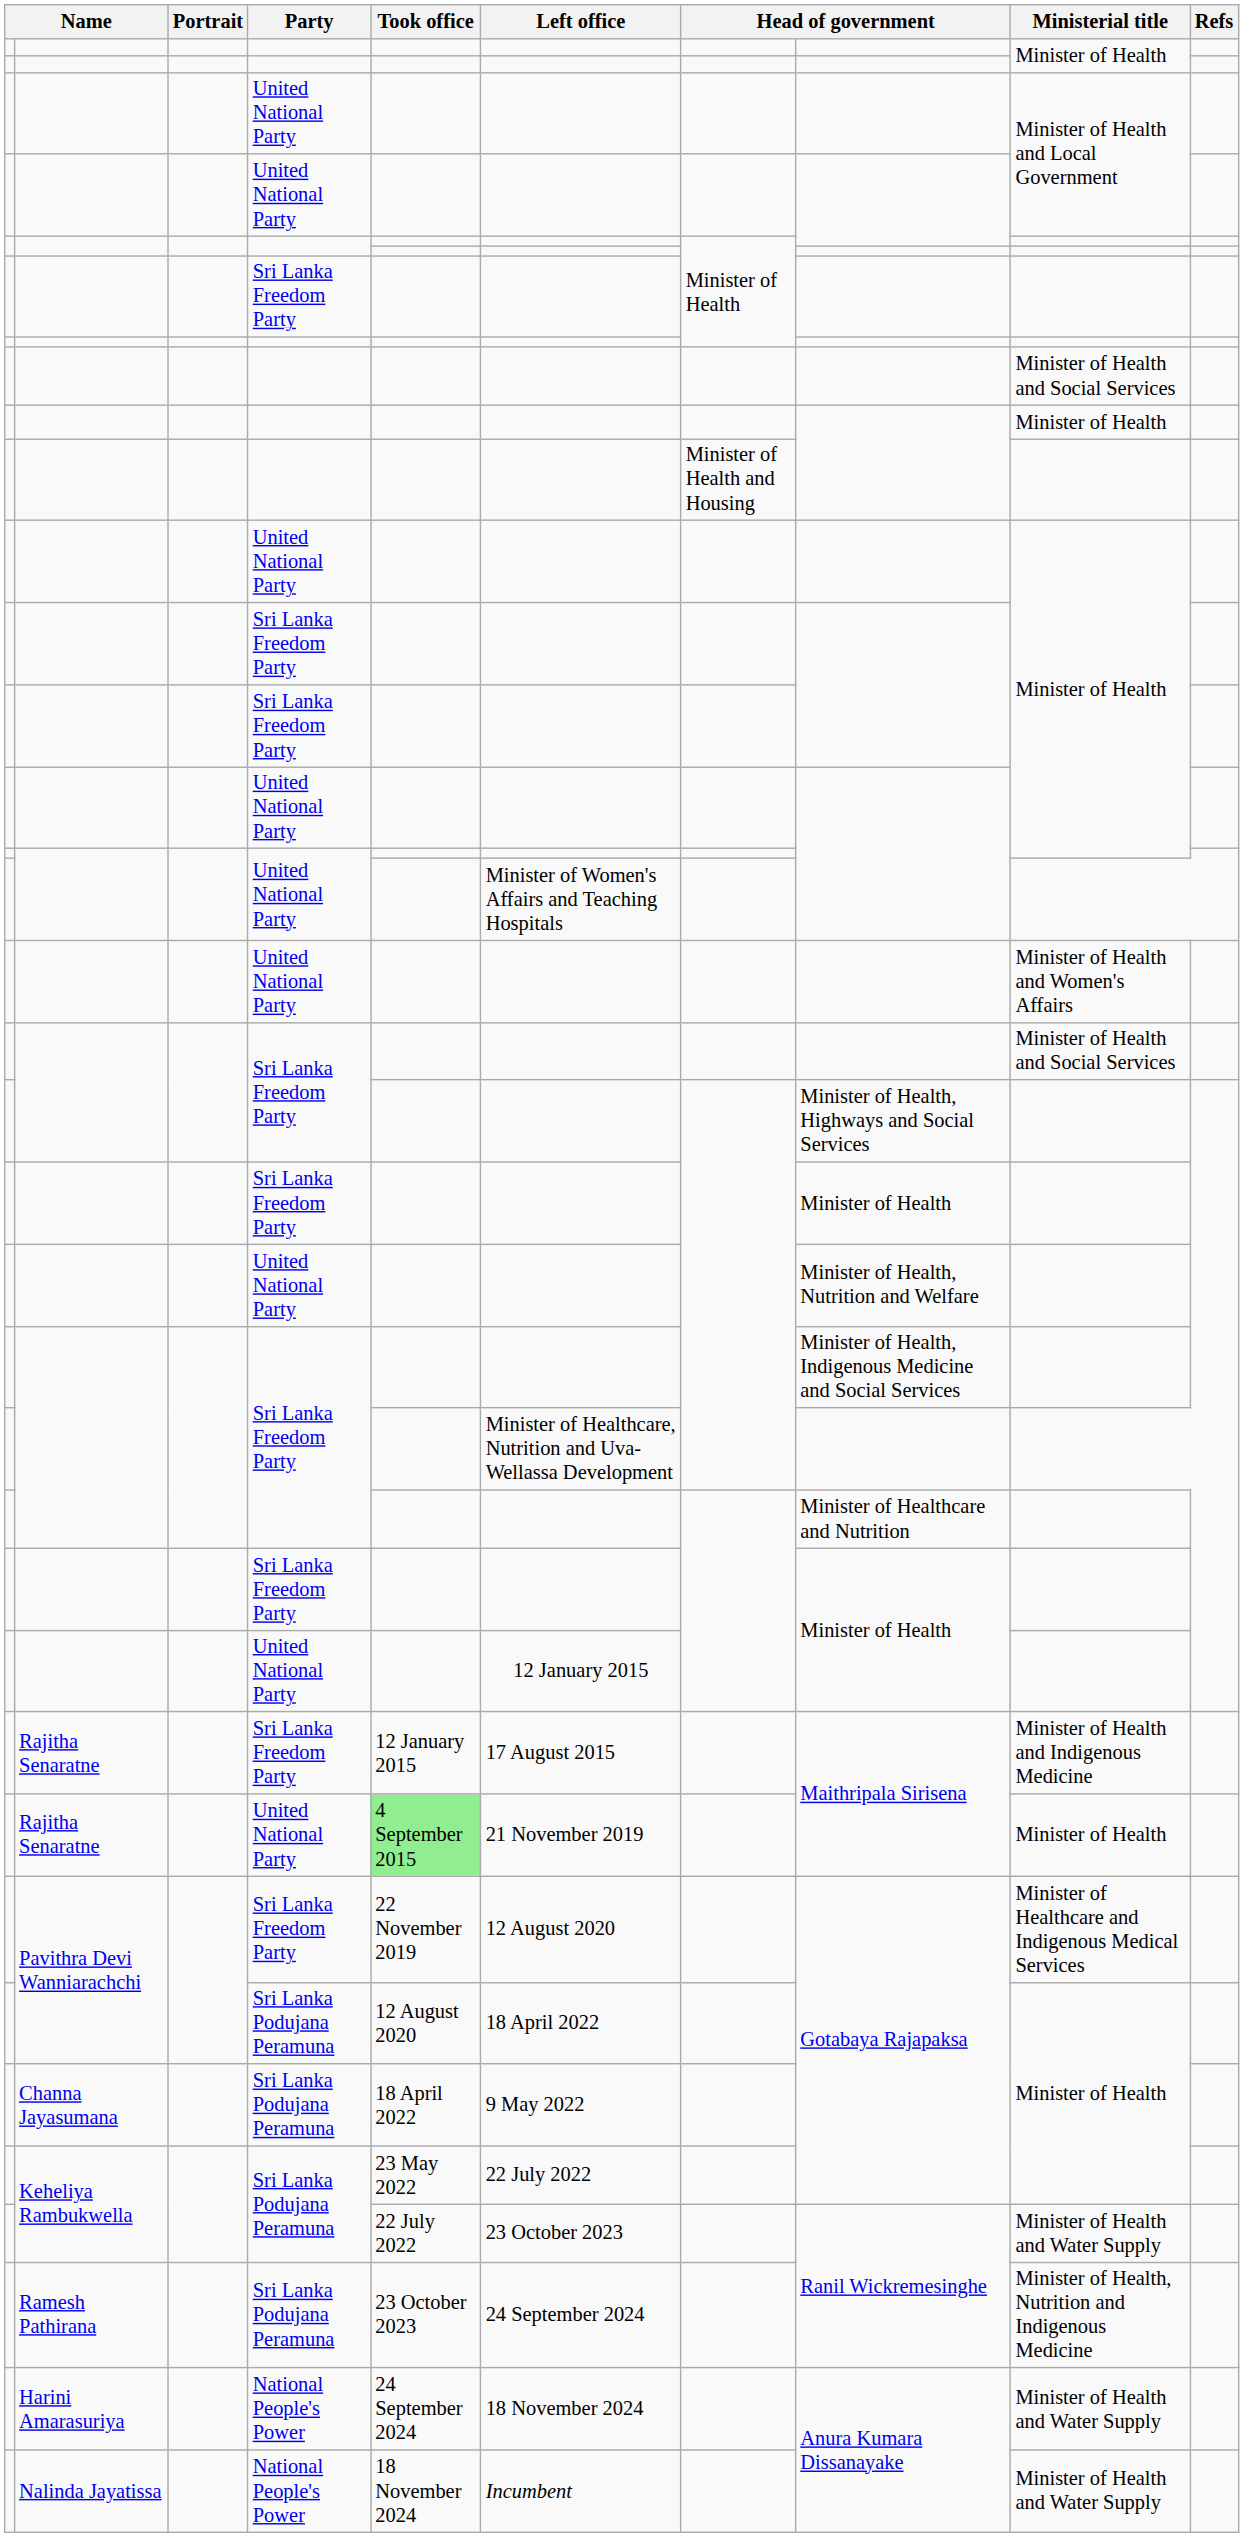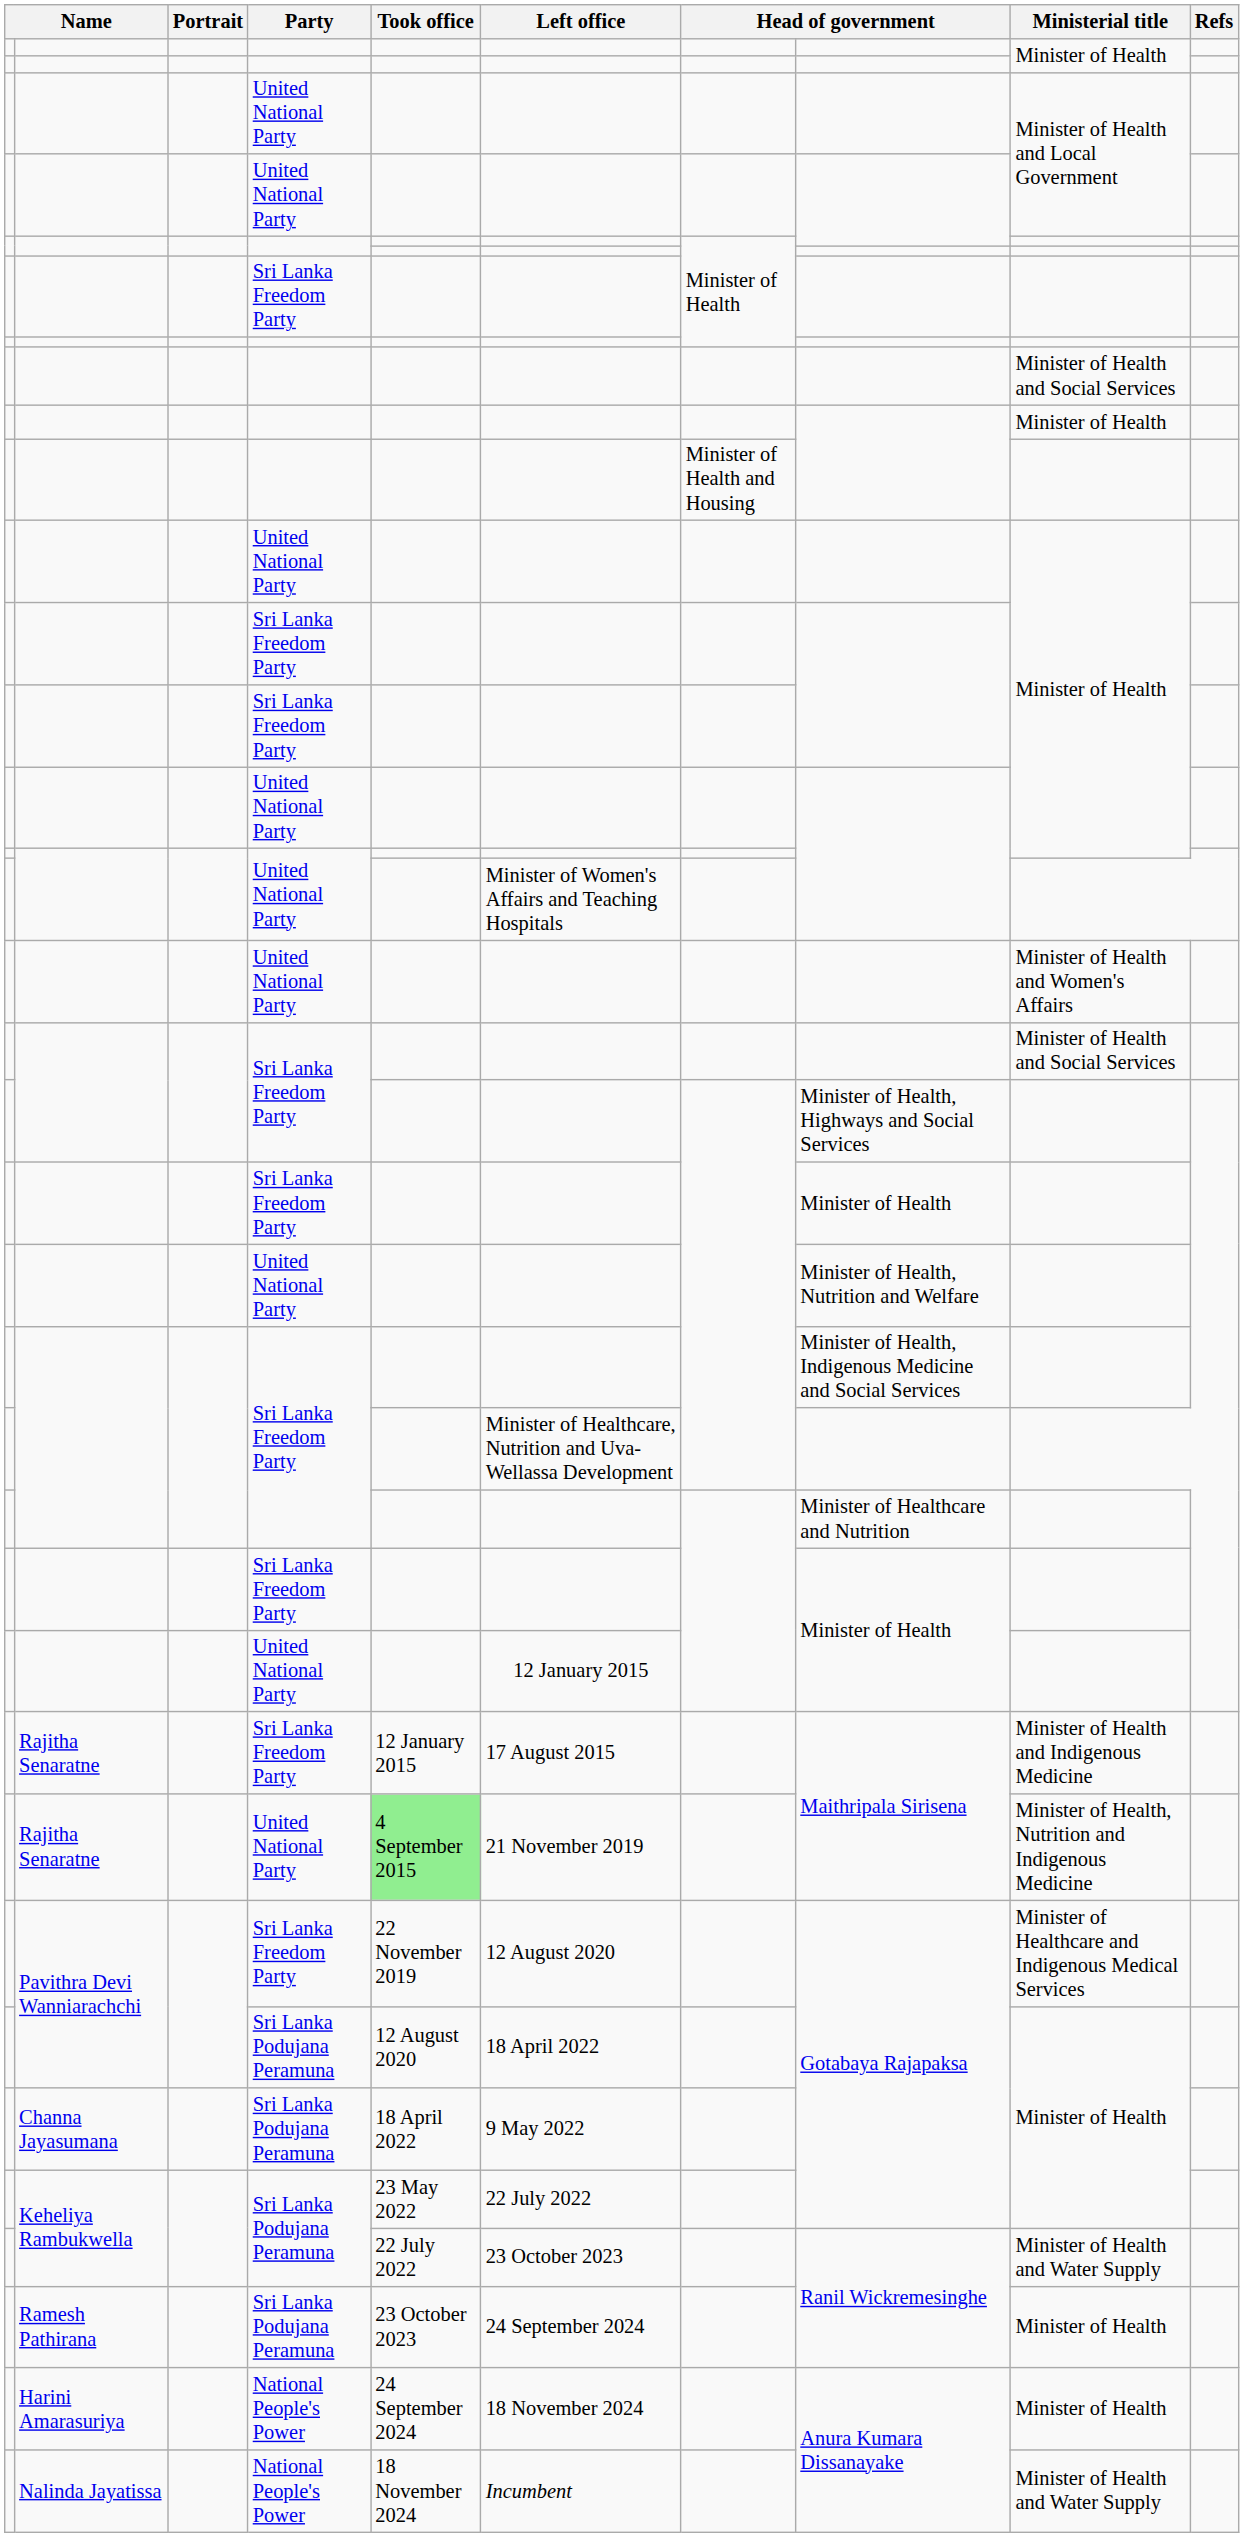(1091, 1835) Minister of Health -> (1093, 1847) Minister of Health, Nutrition and Indigenous Medicine
(1093, 2315) Minister of Health, Nutrition and Indigenous Medicine -> (1091, 2327) Minister of Health
(1091, 2409) Minister of Health and Water Supply -> (1091, 2409) Minister of Health
